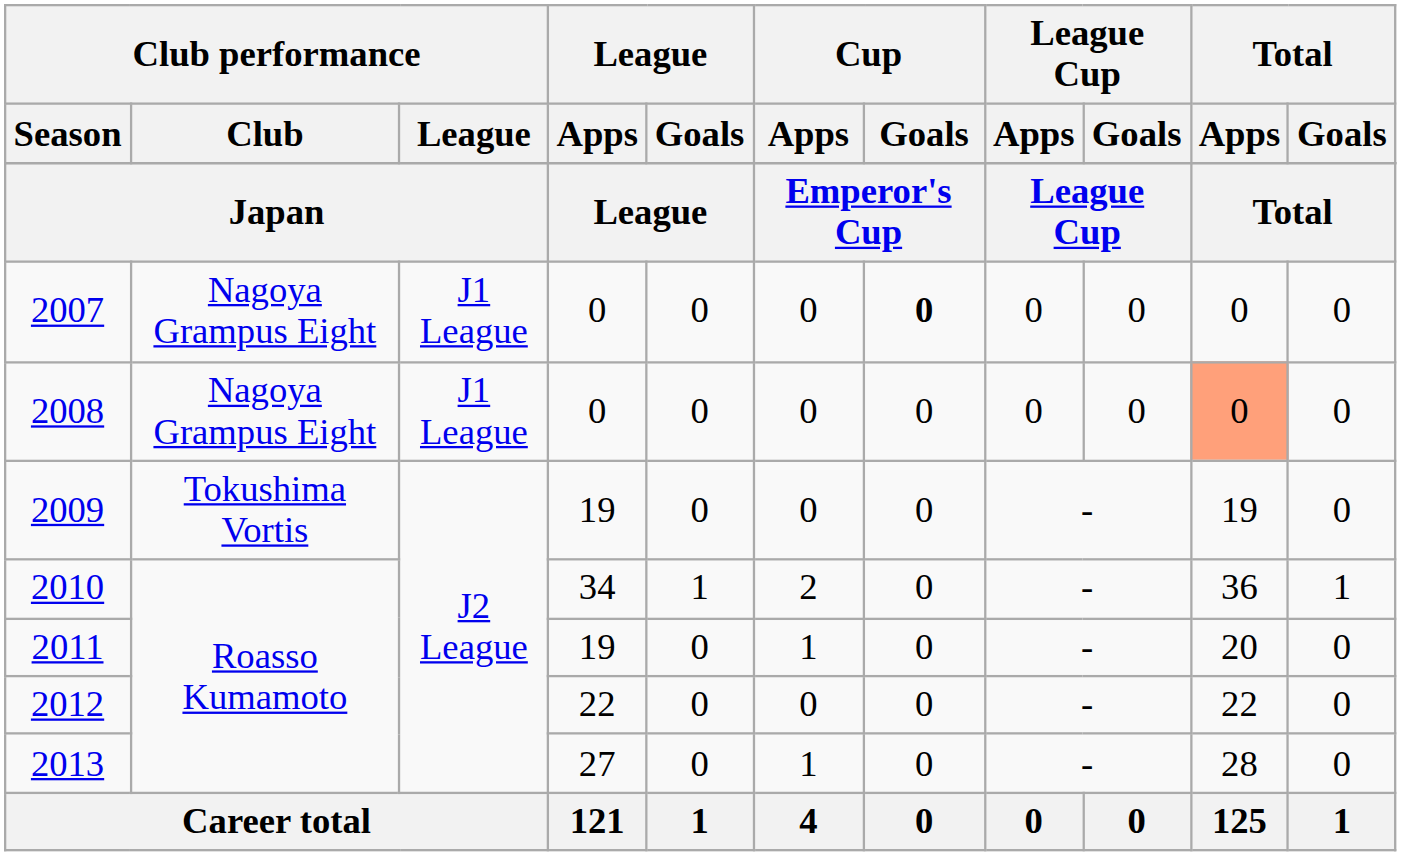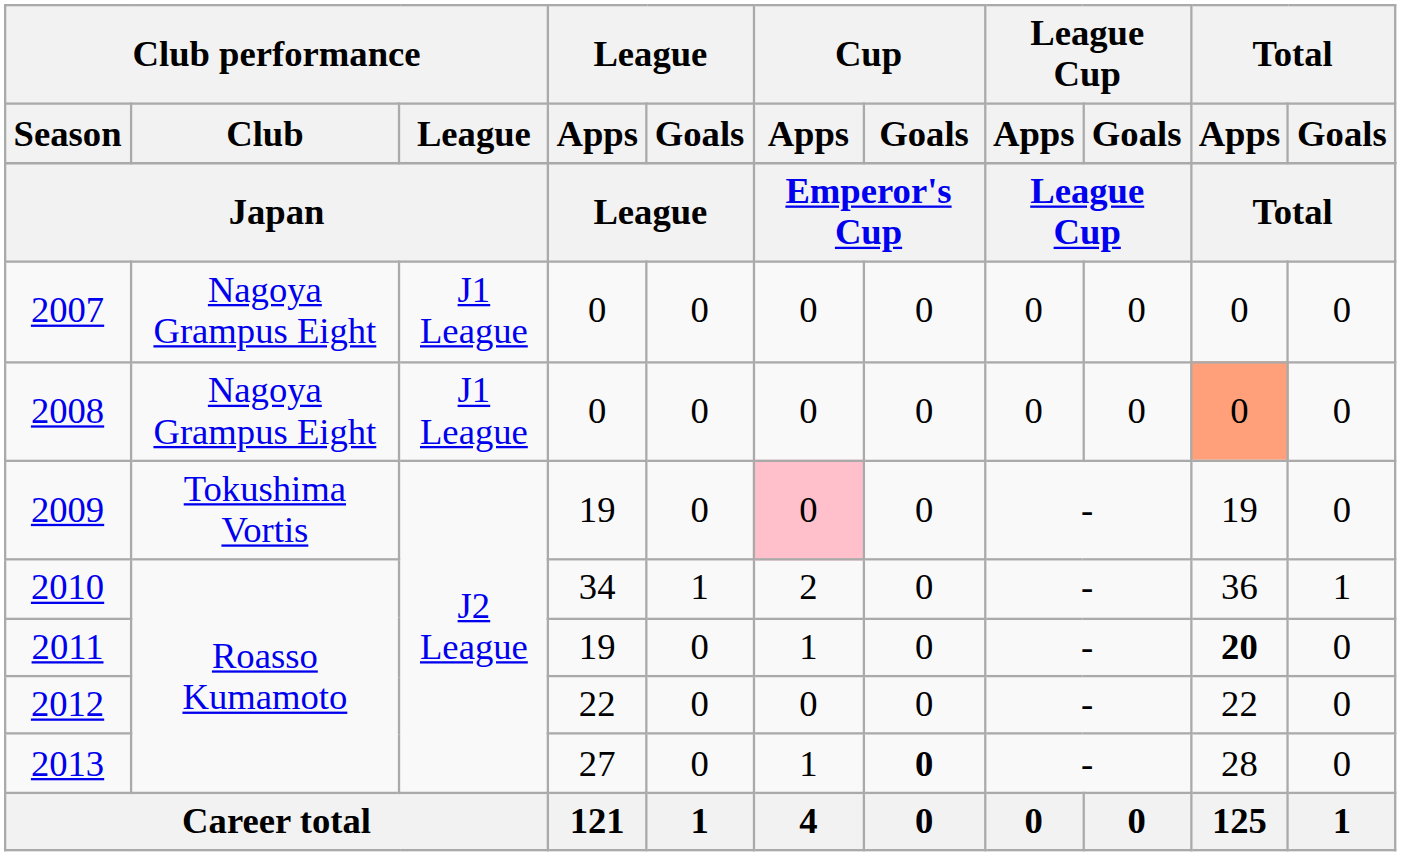(924, 310) bold -> (924, 310) normal
(808, 509) no background -> (808, 509) pink background
(1239, 646) normal -> (1239, 646) bold
(924, 762) normal -> (924, 762) bold
